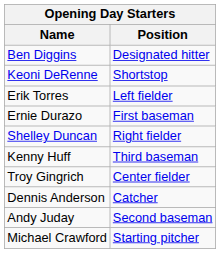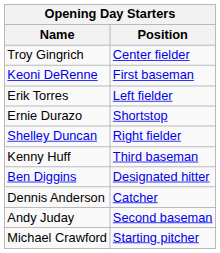rows swapped: (46, 177) <-> (42, 55)
(140, 75) Shortstop -> (153, 75) First baseman
(153, 116) First baseman -> (140, 116) Shortstop
